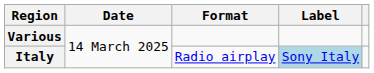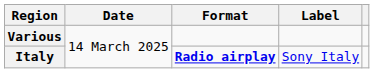(225, 57) normal -> (225, 57) bold
(320, 57) lightblue background -> (320, 57) no background
